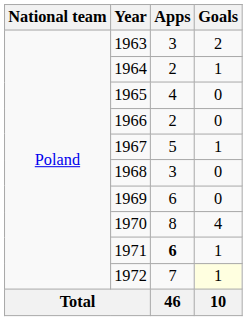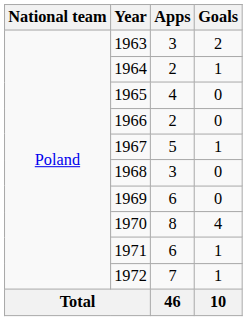(172, 250) bold -> (172, 250) normal
(218, 276) lightyellow background -> (218, 276) no background
